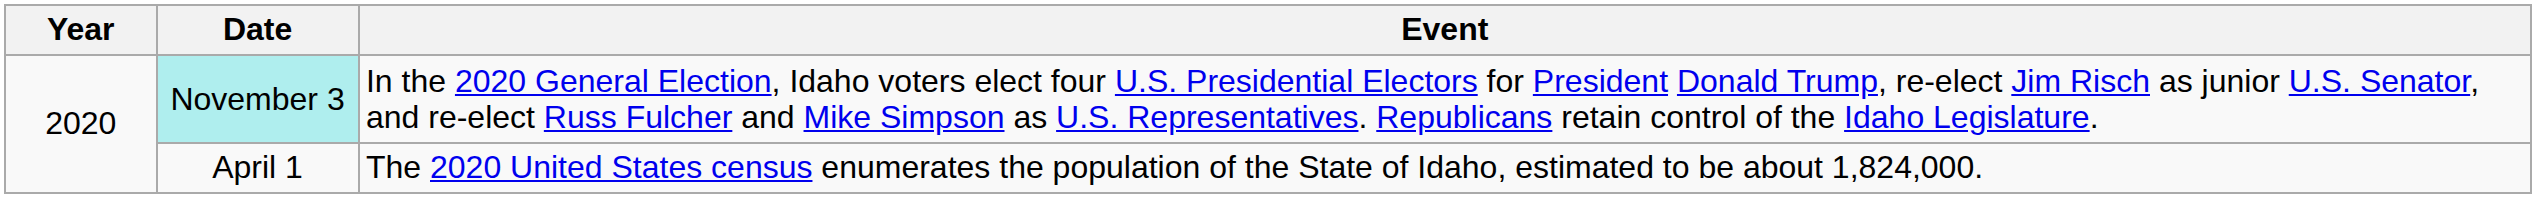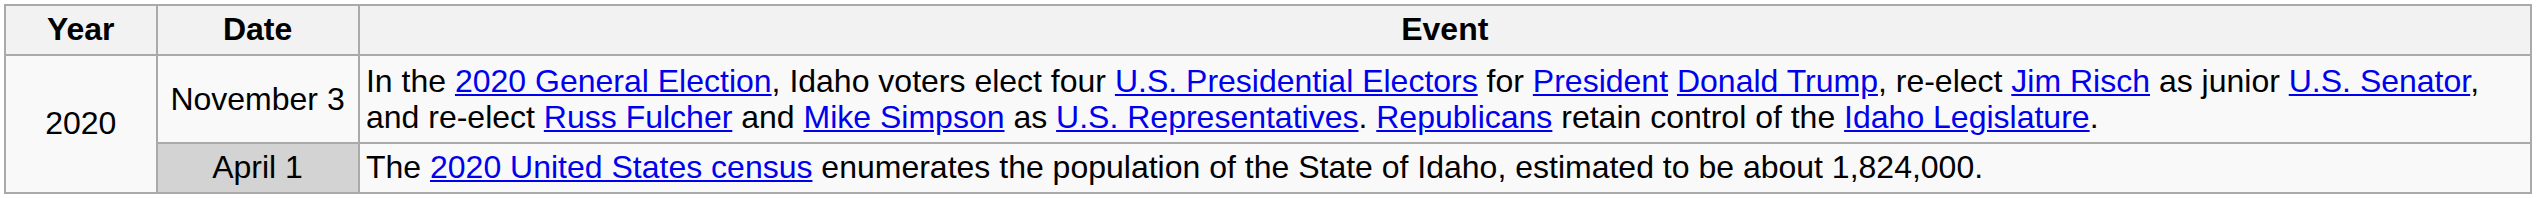(258, 98) paleturquoise background -> (258, 98) no background
(258, 167) no background -> (258, 167) lightgrey background
